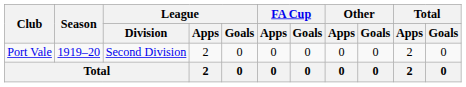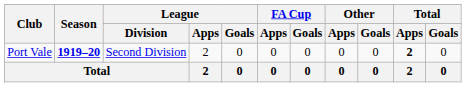(79, 52) normal -> (79, 52) bold
(409, 52) normal -> (409, 52) bold
